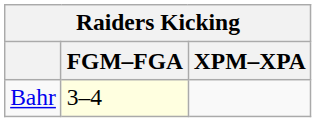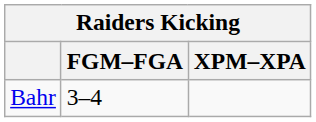(84, 97) lightyellow background -> (84, 97) no background
